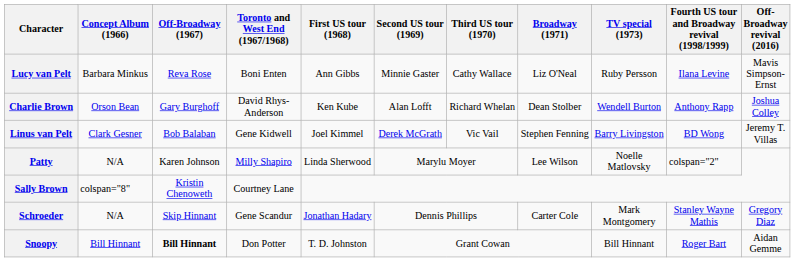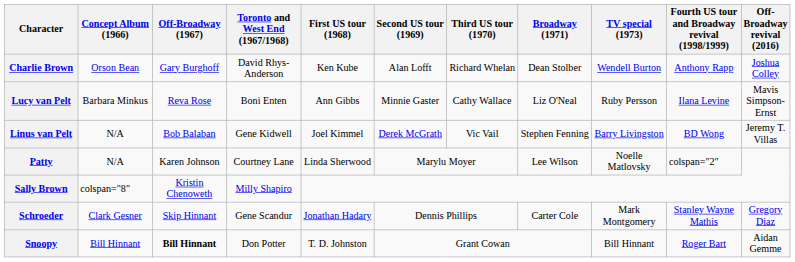rows swapped: (41, 106) <-> (41, 73)
(115, 134) Clark Gesner -> (115, 134) N/A
(264, 161) Milly Shapiro -> (264, 161) Courtney Lane
(264, 188) Courtney Lane -> (264, 188) Milly Shapiro
(115, 216) N/A -> (115, 216) Clark Gesner
